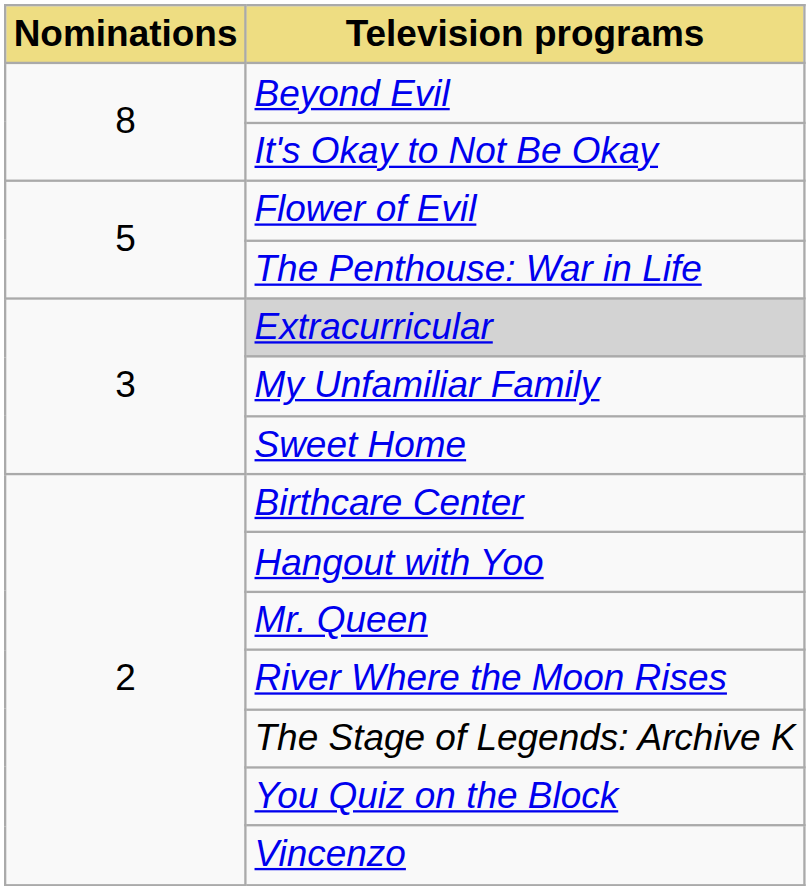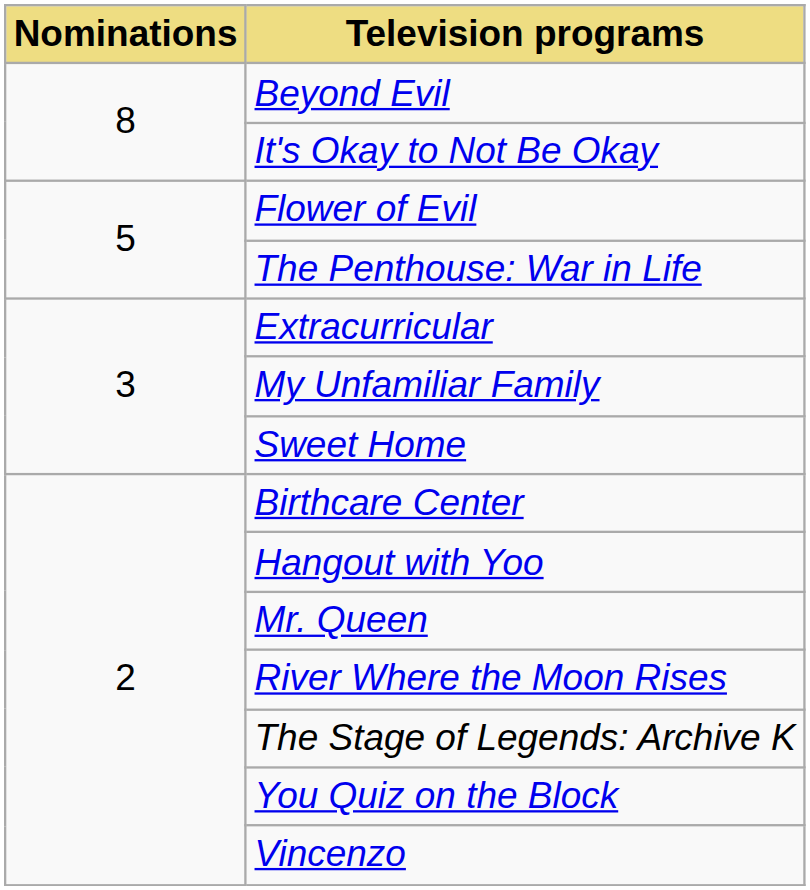(374, 326) lightgrey background -> (374, 326) no background
